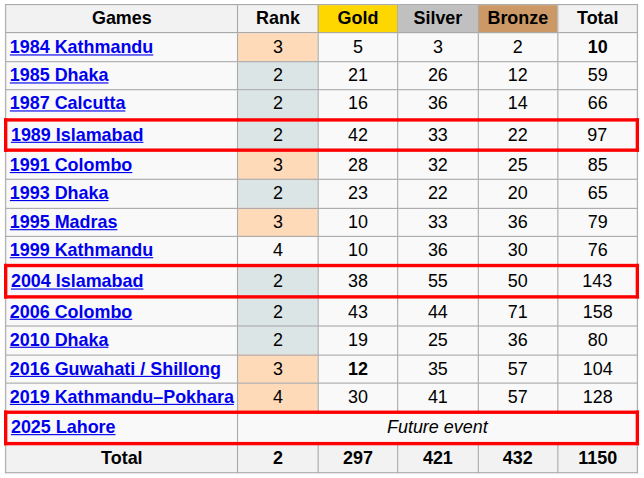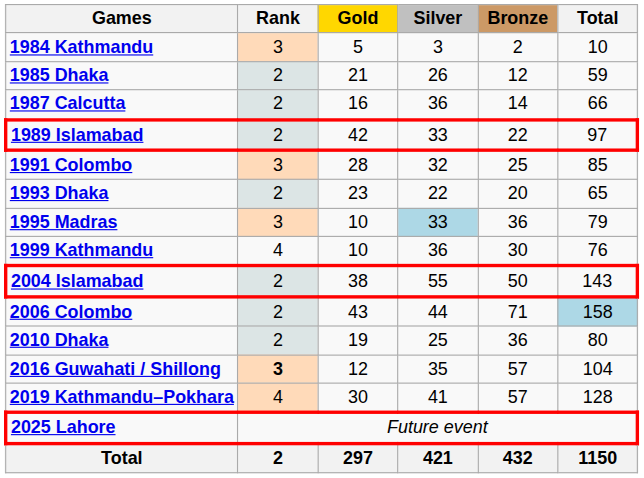(598, 47) bold -> (598, 47) normal
(438, 222) no background -> (438, 222) lightblue background
(598, 311) no background -> (598, 311) lightblue background
(278, 368) normal -> (278, 368) bold
(358, 368) bold -> (358, 368) normal
